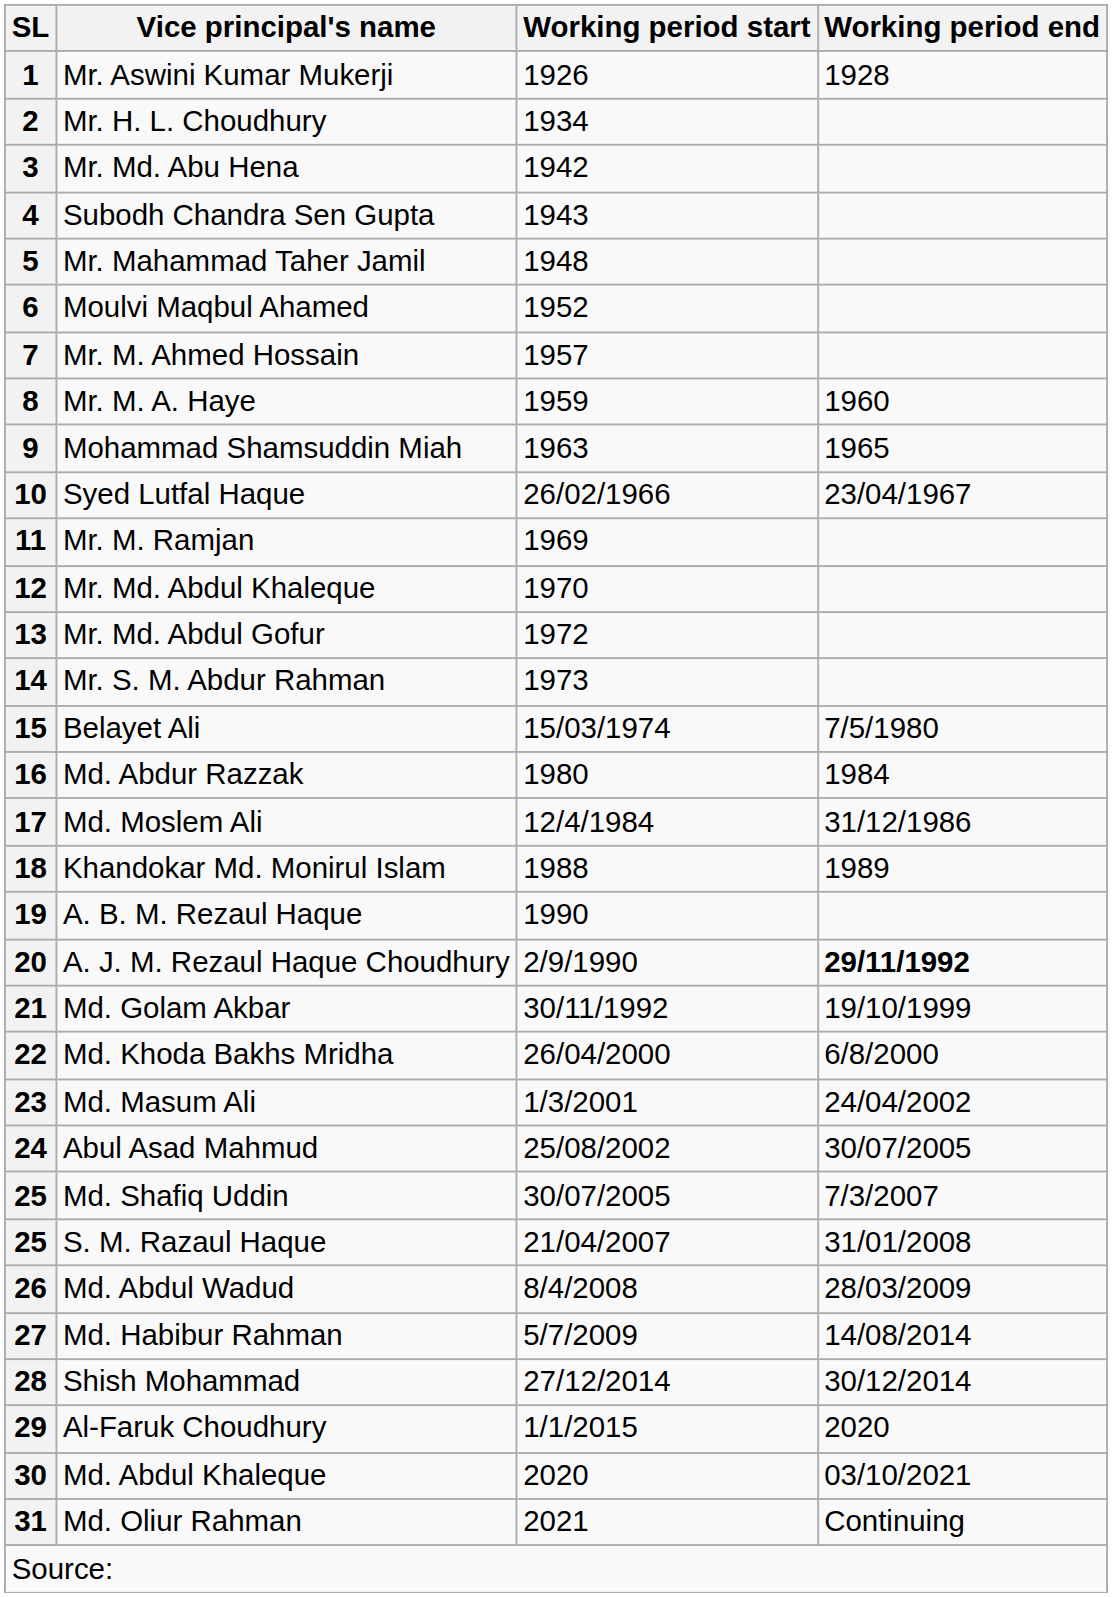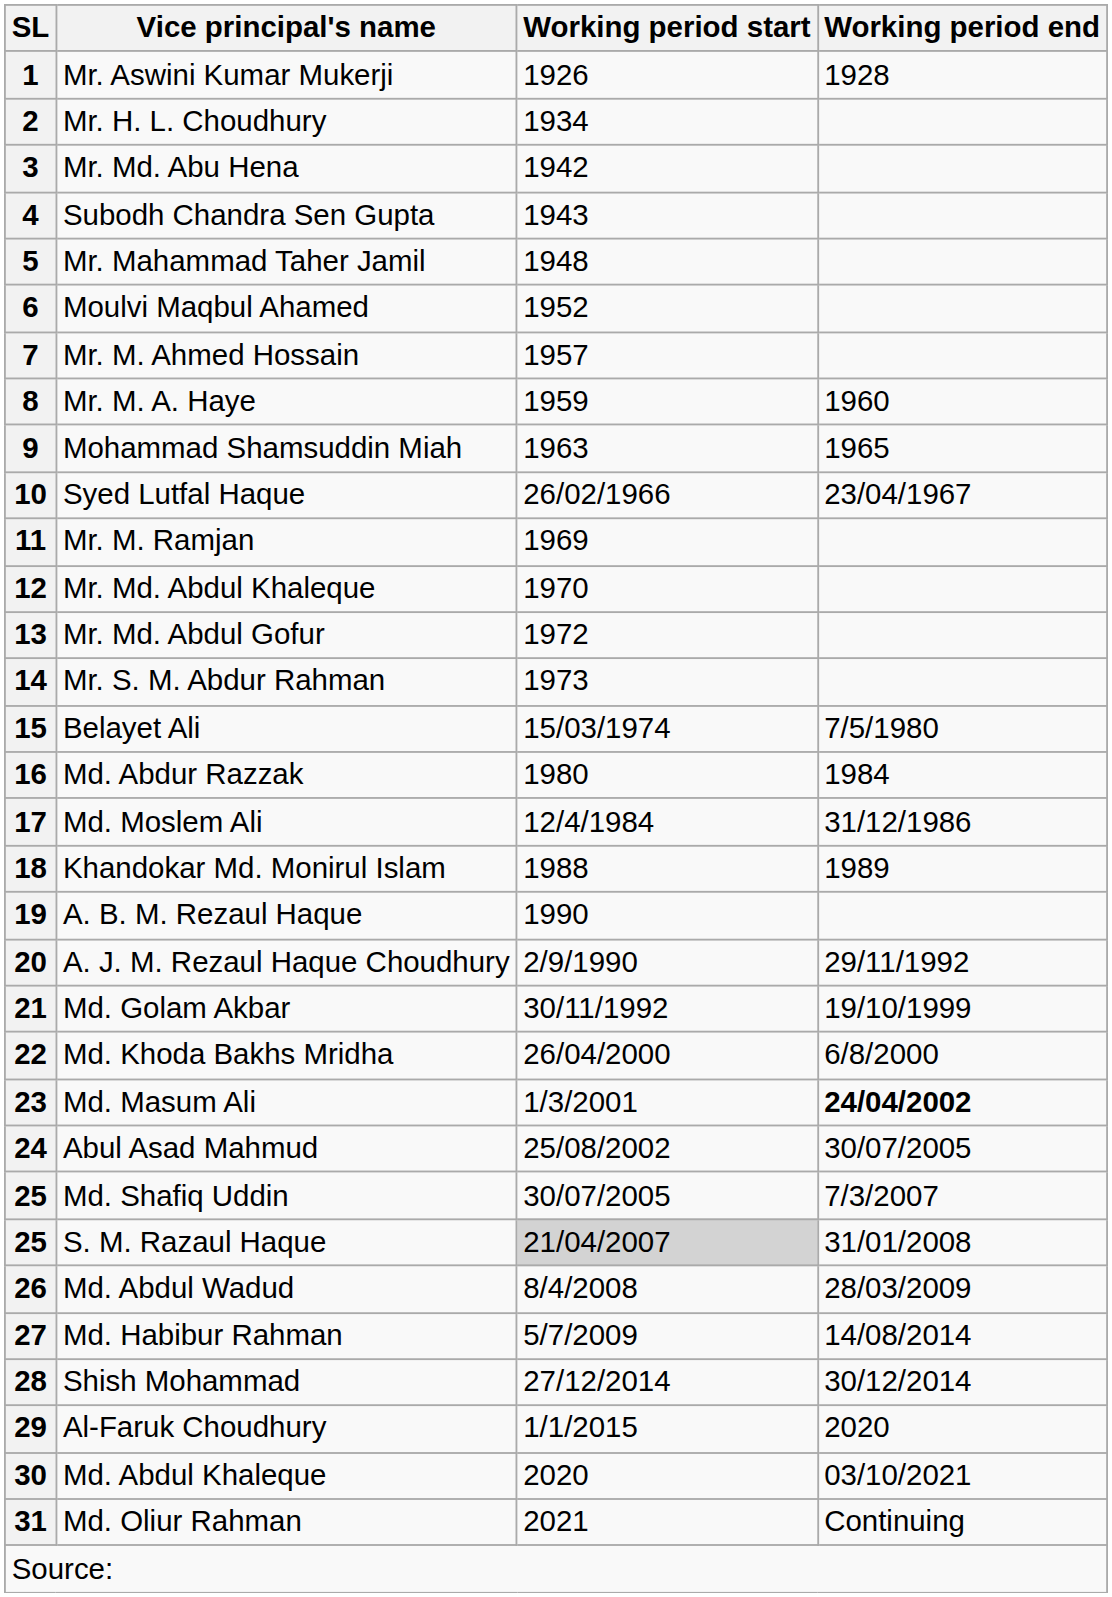(897, 961) bold -> (897, 961) normal
(898, 1101) normal -> (898, 1101) bold
(597, 1241) no background -> (597, 1241) lightgrey background
